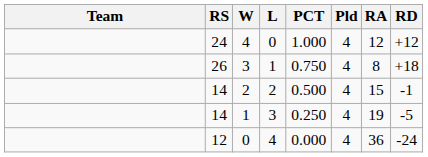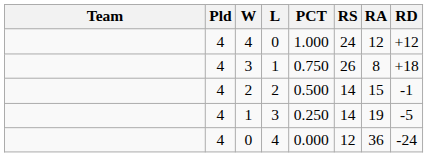columns swapped: (346, 16) <-> (219, 16)
